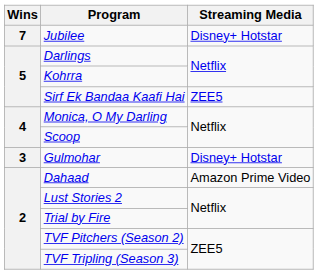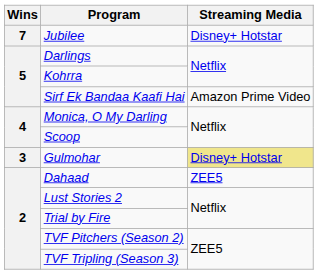(206, 96) ZEE5 -> (250, 96) Amazon Prime Video
(236, 157) no background -> (236, 157) khaki background
(250, 177) Amazon Prime Video -> (206, 177) ZEE5
